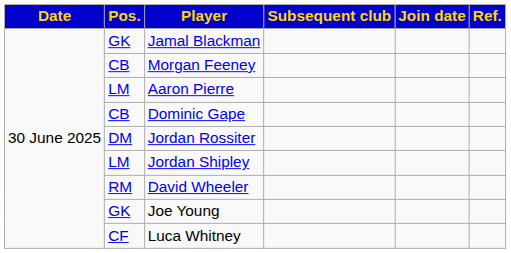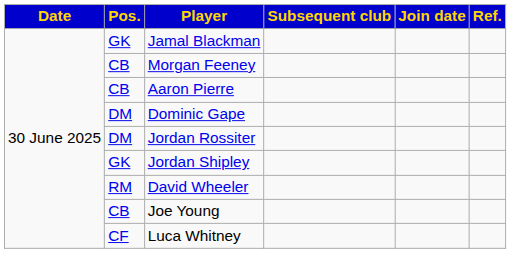(119, 89) LM -> (119, 89) CB
(119, 114) CB -> (120, 114) DM
(119, 162) LM -> (119, 162) GK
(119, 211) GK -> (119, 211) CB
